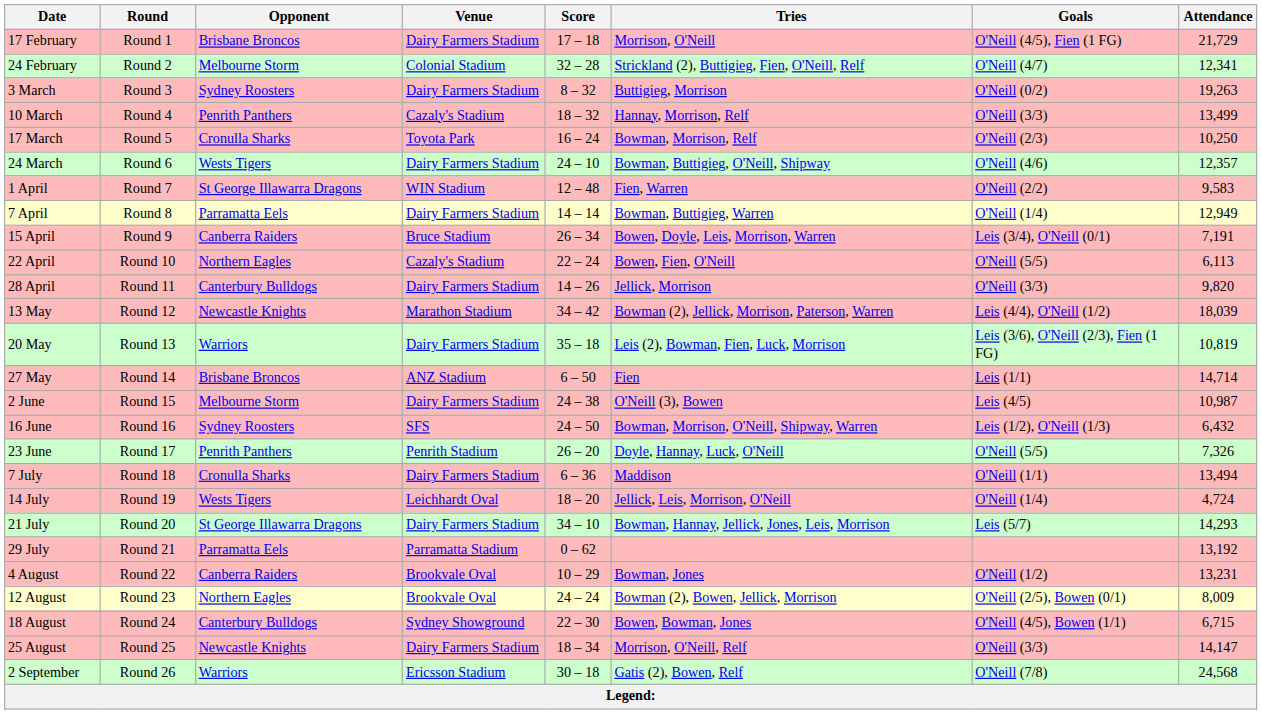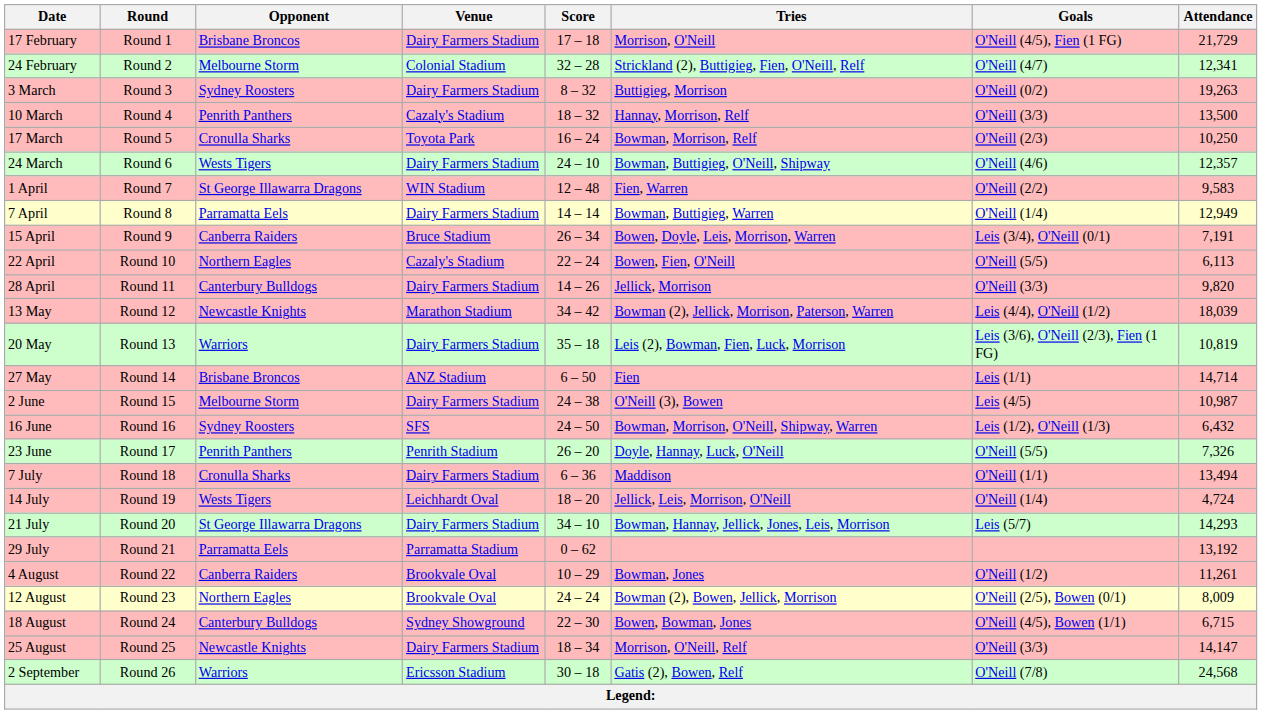(1218, 114) 13,499 -> (1218, 114) 13,500
(1218, 573) 13,231 -> (1218, 573) 11,261
